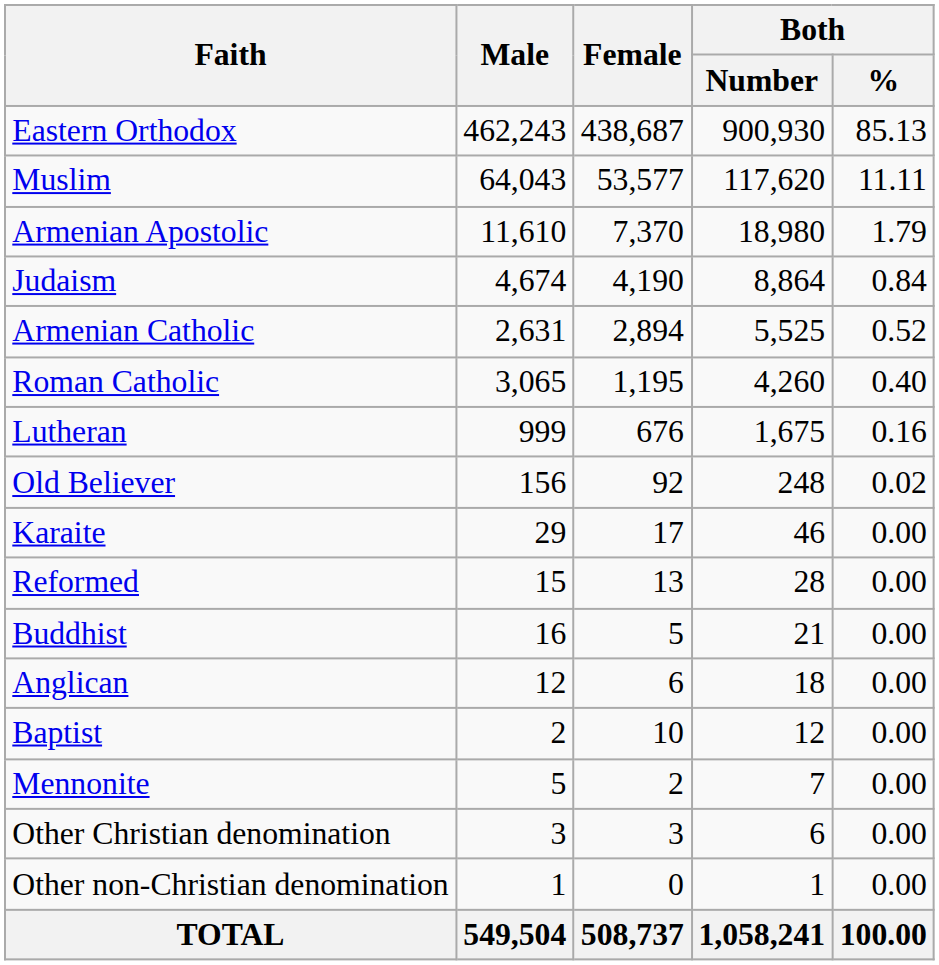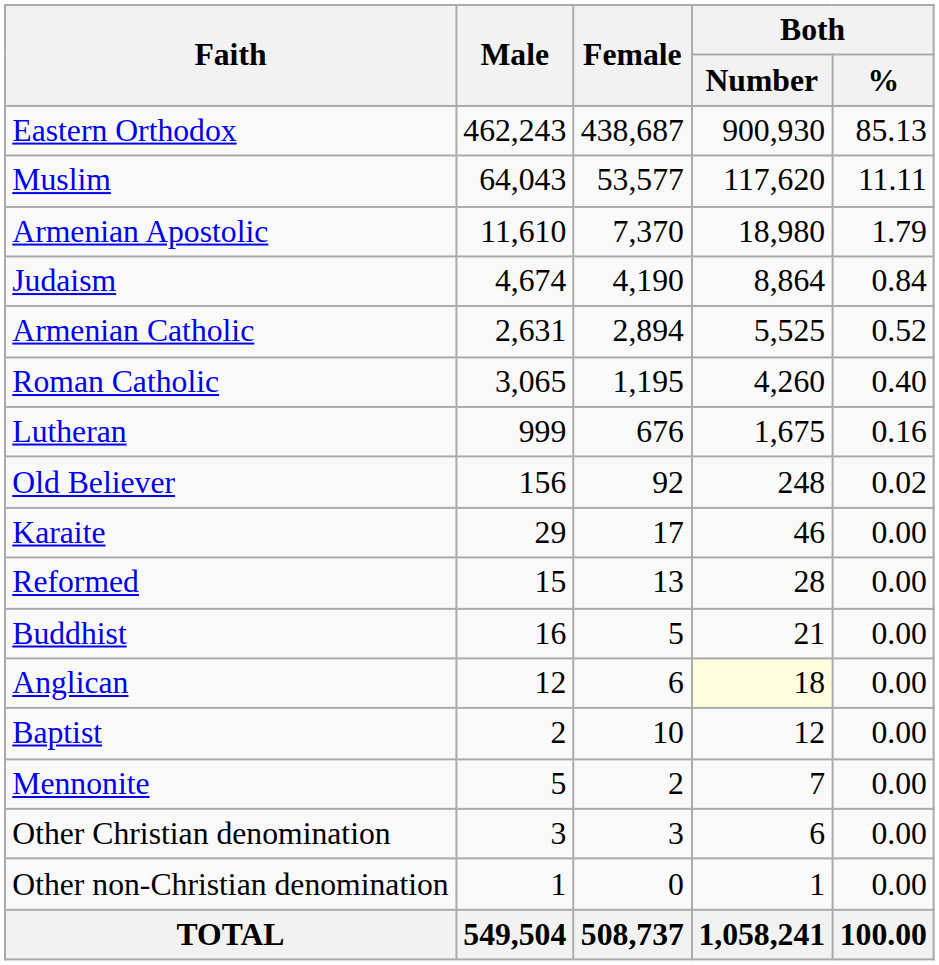(809, 682) no background -> (809, 682) lightyellow background
